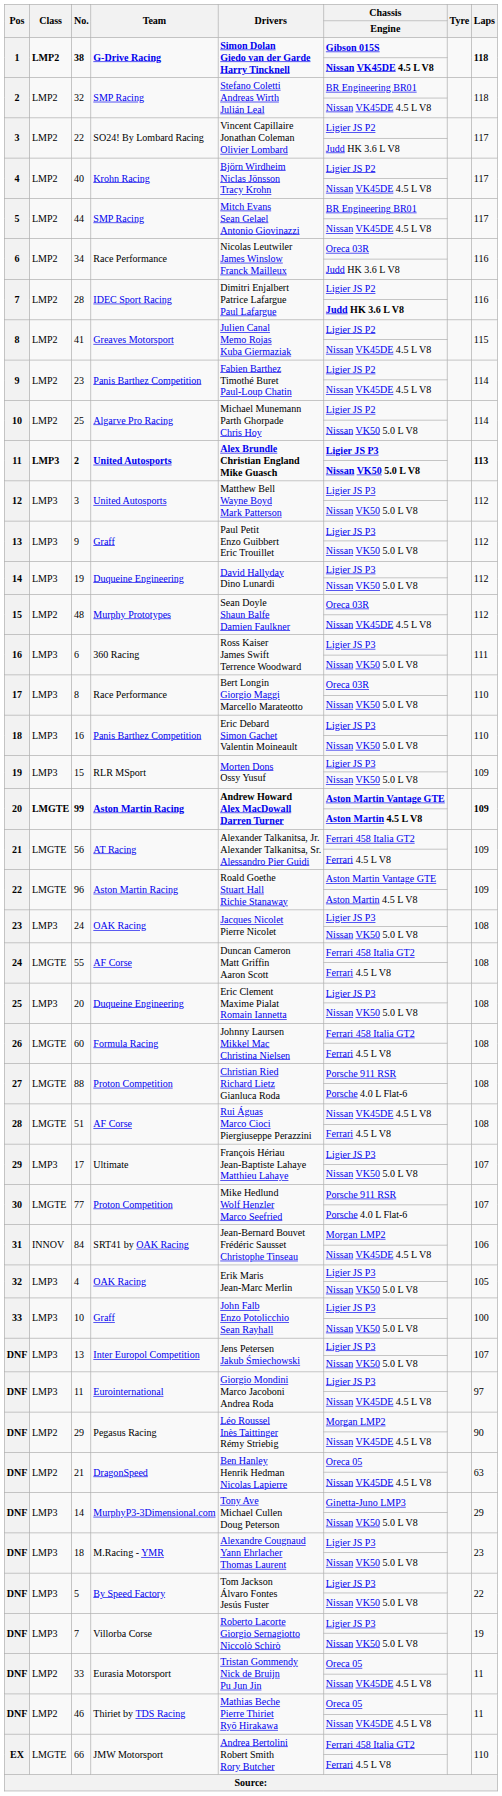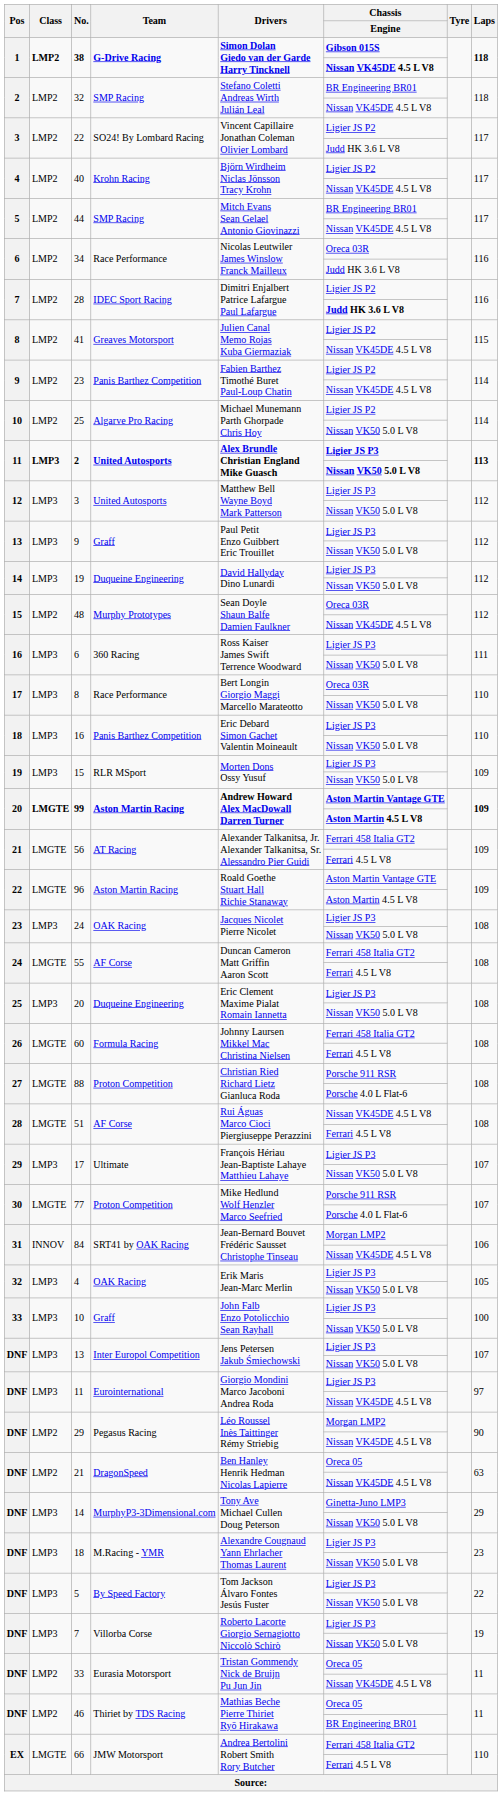(379, 1724) Nissan VK45DE 4.5 L V8 -> (371, 1724) BR Engineering BR01
